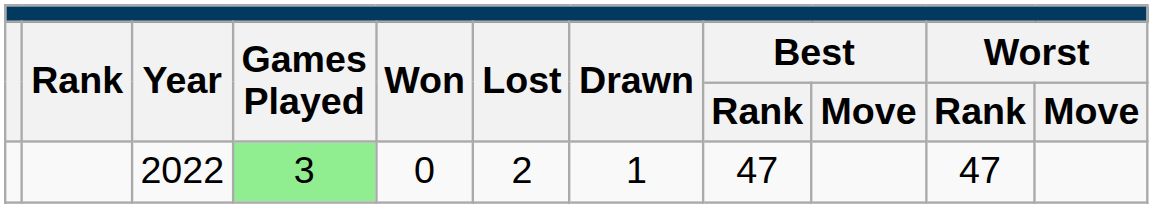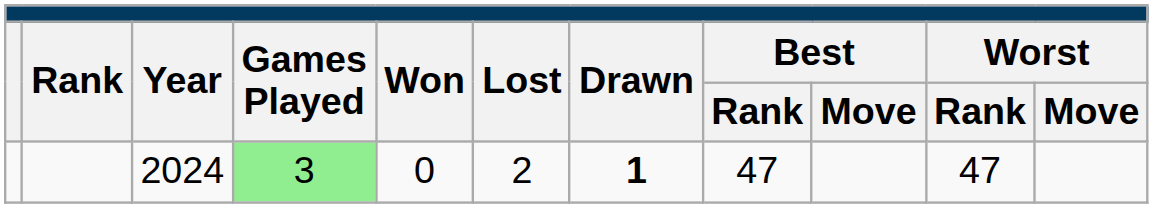(182, 170) 2022 -> (182, 170) 2024
(636, 170) normal -> (636, 170) bold
